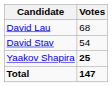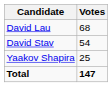(85, 58) bold -> (85, 58) normal
